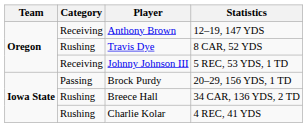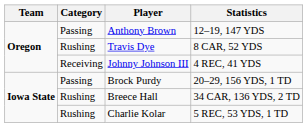(81, 30) Receiving -> (76, 30) Passing
(241, 63) 5 REC, 53 YDS, 1 TD -> (227, 63) 4 REC, 41 YDS
(227, 113) 4 REC, 41 YDS -> (241, 113) 5 REC, 53 YDS, 1 TD
